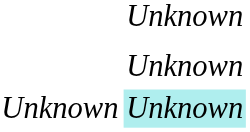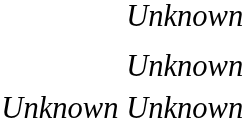(185, 108) paleturquoise background -> (185, 108) no background
